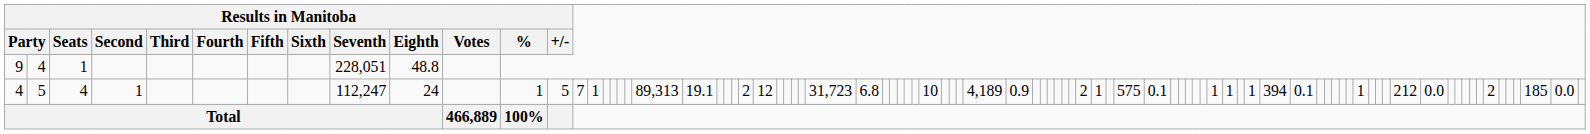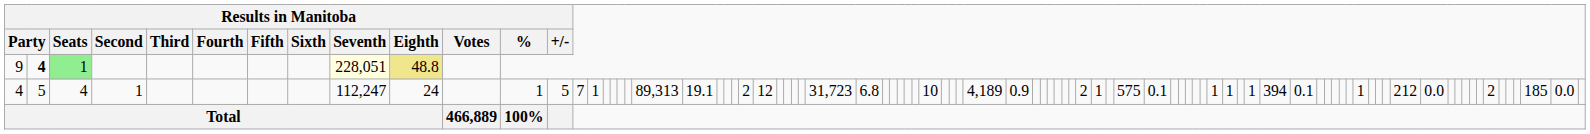(42, 66) normal -> (42, 66) bold
(84, 66) no background -> (84, 66) lightgreen background
(361, 66) no background -> (361, 66) lightyellow background
(425, 66) no background -> (425, 66) khaki background
